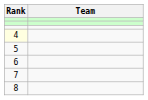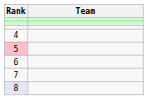(16, 36) lightyellow background -> (16, 36) no background
(16, 49) no background -> (16, 49) pink background
(16, 88) no background -> (16, 88) lavender background
